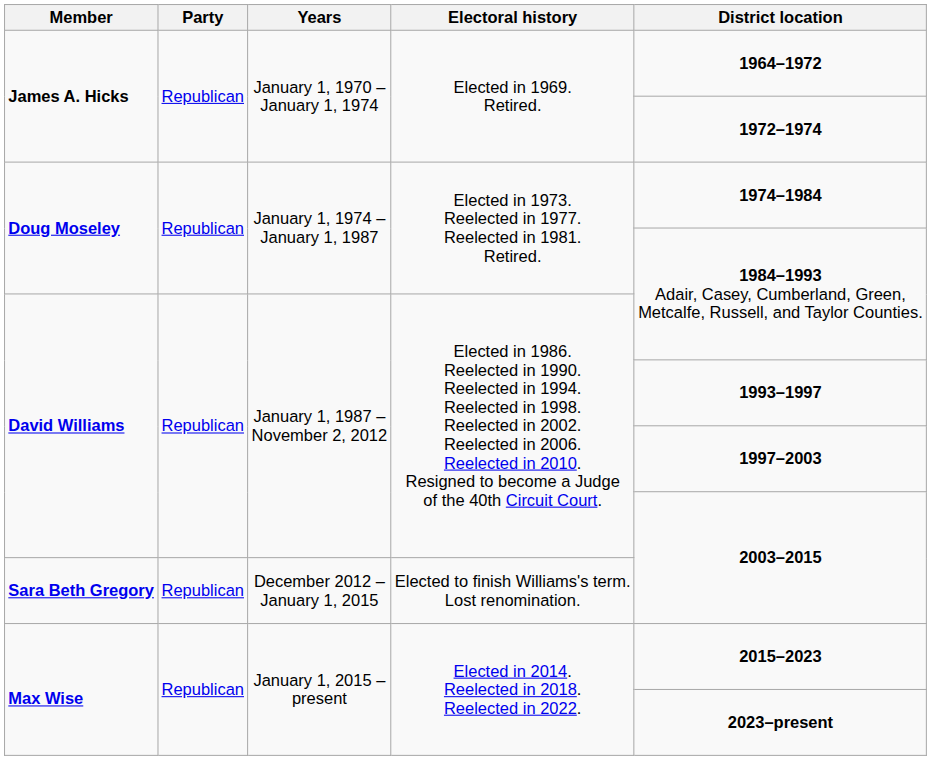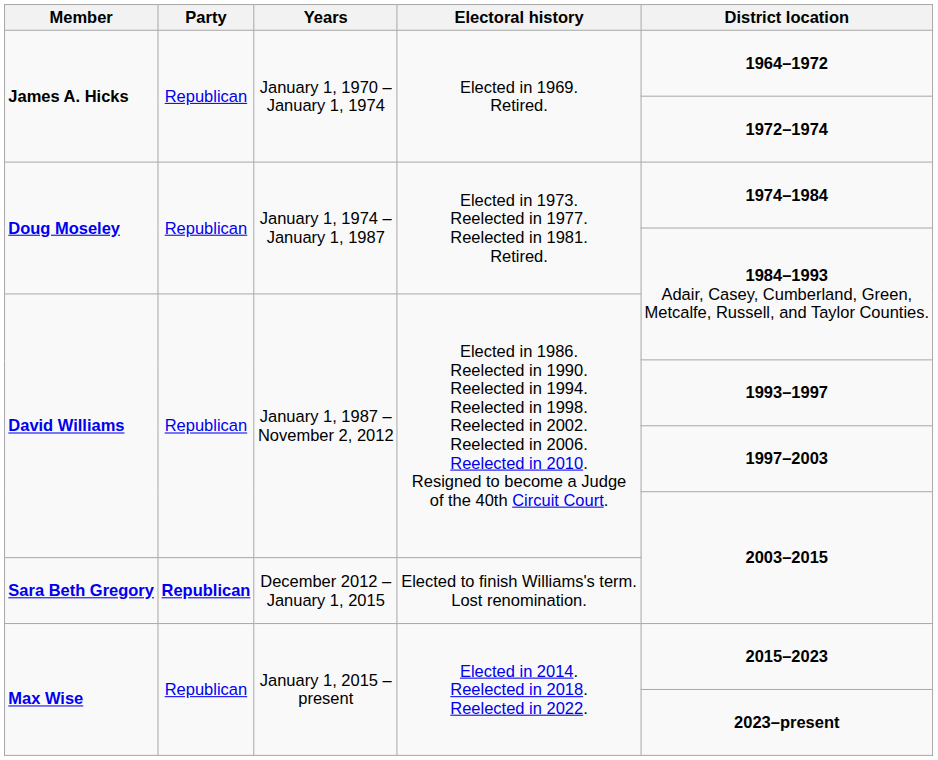(203, 590) normal -> (206, 590) bold
